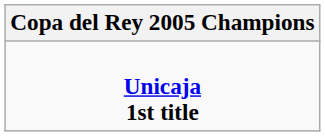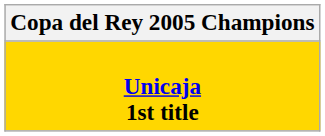(162, 98) no background -> (162, 98) gold background
